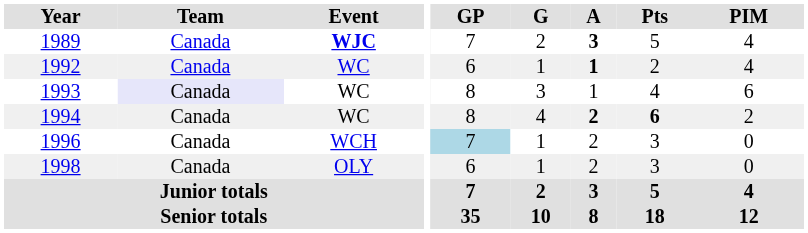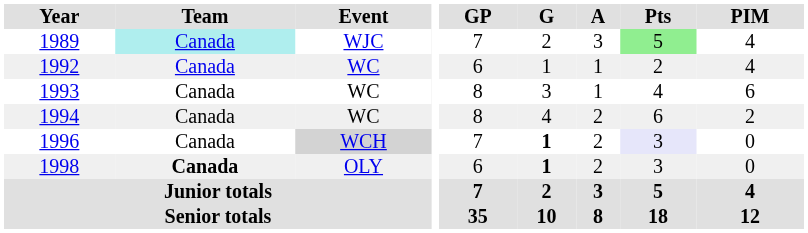(200, 41) no background -> (205, 41) paleturquoise background
(354, 41) bold -> (363, 41) normal
(593, 41) bold -> (598, 41) normal
(655, 41) no background -> (658, 41) lightgreen background
(593, 66) bold -> (598, 66) normal
(200, 91) lavender background -> (205, 91) no background
(593, 116) bold -> (598, 116) normal
(655, 116) bold -> (658, 116) normal
(354, 141) no background -> (363, 141) lightgrey background
(471, 141) lightblue background -> (478, 141) no background
(541, 141) normal -> (547, 141) bold
(655, 141) no background -> (658, 141) lavender background
(200, 166) normal -> (205, 166) bold
(541, 166) normal -> (547, 166) bold
